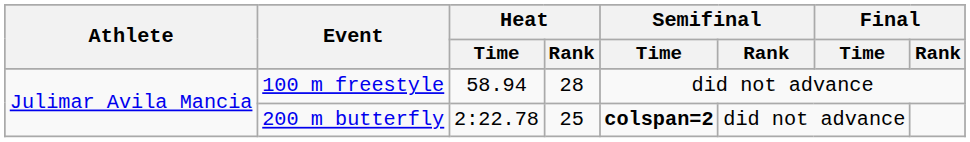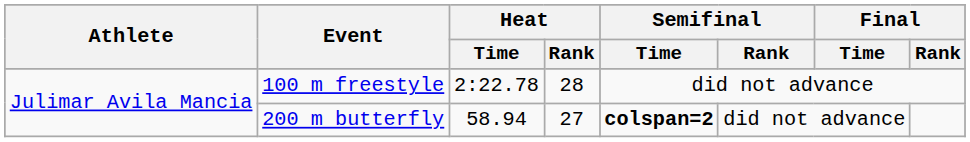(497, 86) 58.94 -> (497, 86) 2:22.78
(497, 120) 2:22.78 -> (497, 120) 58.94
(572, 120) 25 -> (572, 120) 27
